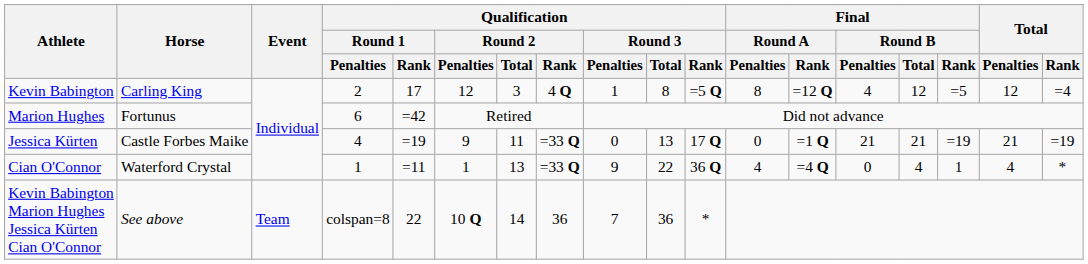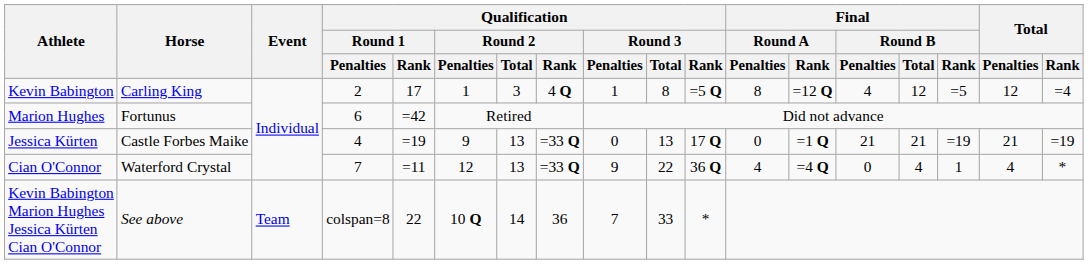(466, 91) 12 -> (466, 91) 1
(517, 141) 11 -> (517, 141) 13
(358, 167) 1 -> (358, 167) 7
(466, 167) 1 -> (466, 167) 12
(666, 220) 36 -> (666, 220) 33
